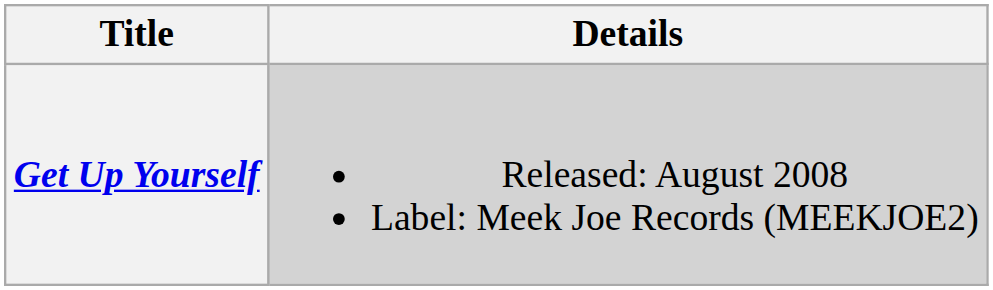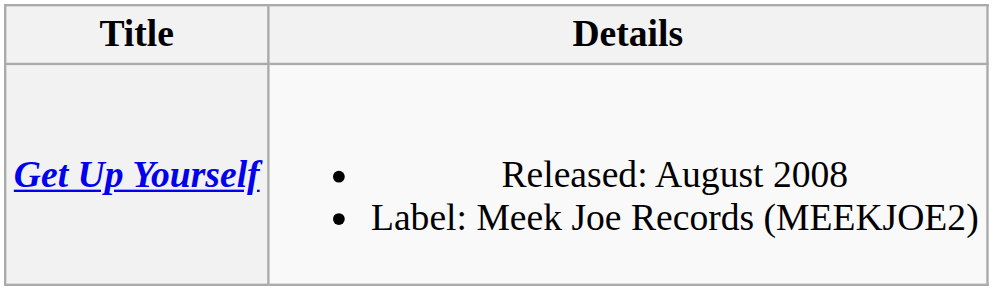(628, 196) lightgrey background -> (628, 196) no background
